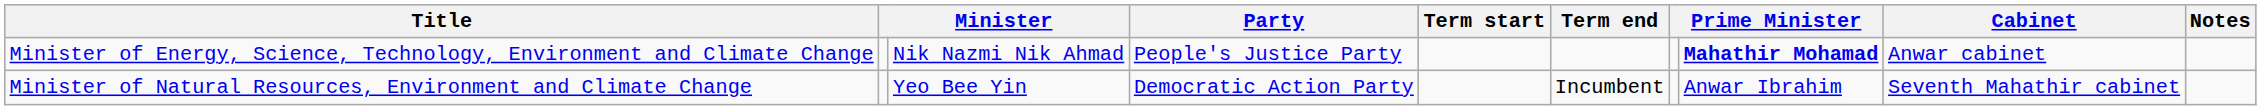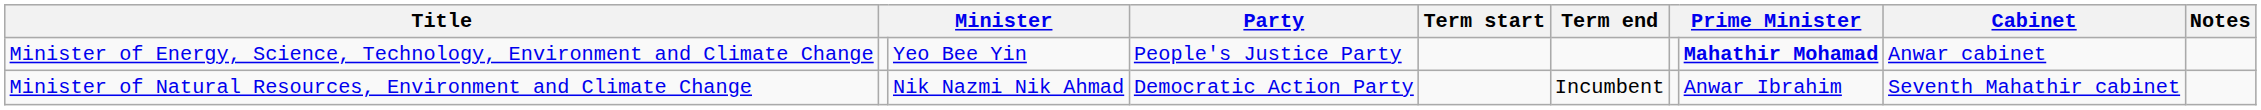(1009, 54) Nik Nazmi Nik Ahmad -> (960, 54) Yeo Bee Yin
(960, 87) Yeo Bee Yin -> (1009, 87) Nik Nazmi Nik Ahmad
